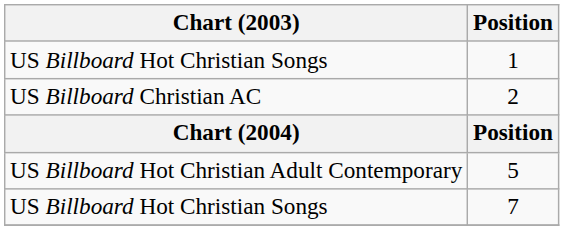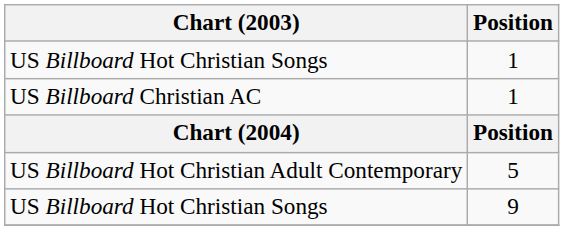(513, 96) 2 -> (513, 96) 1
(513, 206) 7 -> (513, 206) 9
